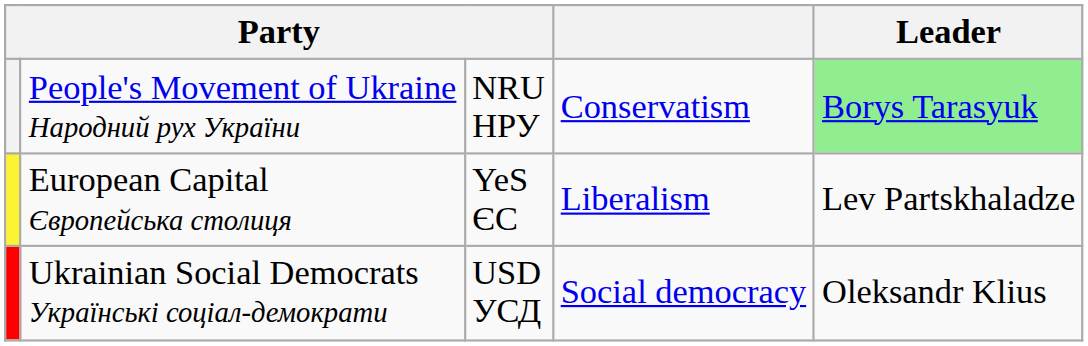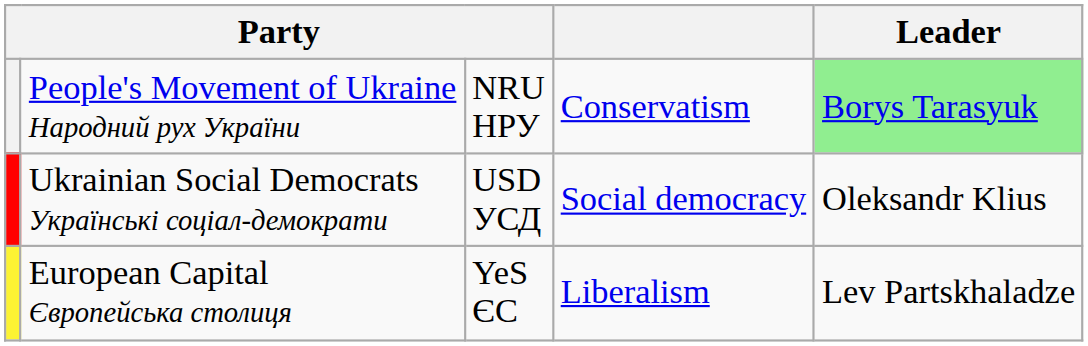rows swapped: (160, 198) <-> (224, 292)
